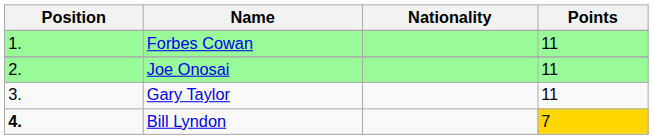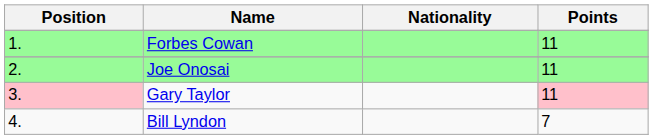(15, 95) no background -> (15, 95) pink background
(550, 95) no background -> (550, 95) pink background
(15, 121) bold -> (15, 121) normal
(546, 121) gold background -> (546, 121) no background
